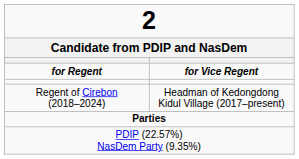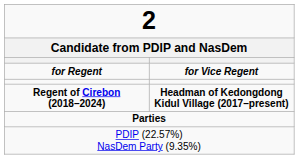(77, 98) normal -> (77, 98) bold
(221, 98) normal -> (221, 98) bold
